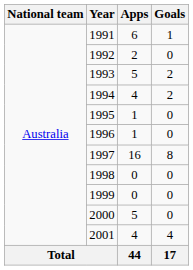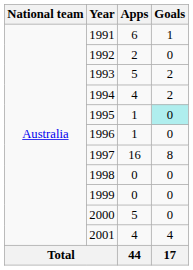(170, 114) no background -> (170, 114) paleturquoise background
